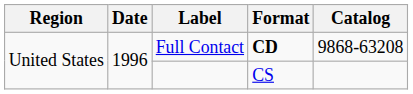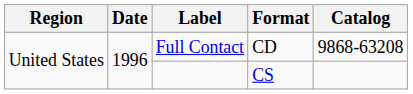(265, 46) bold -> (265, 46) normal
